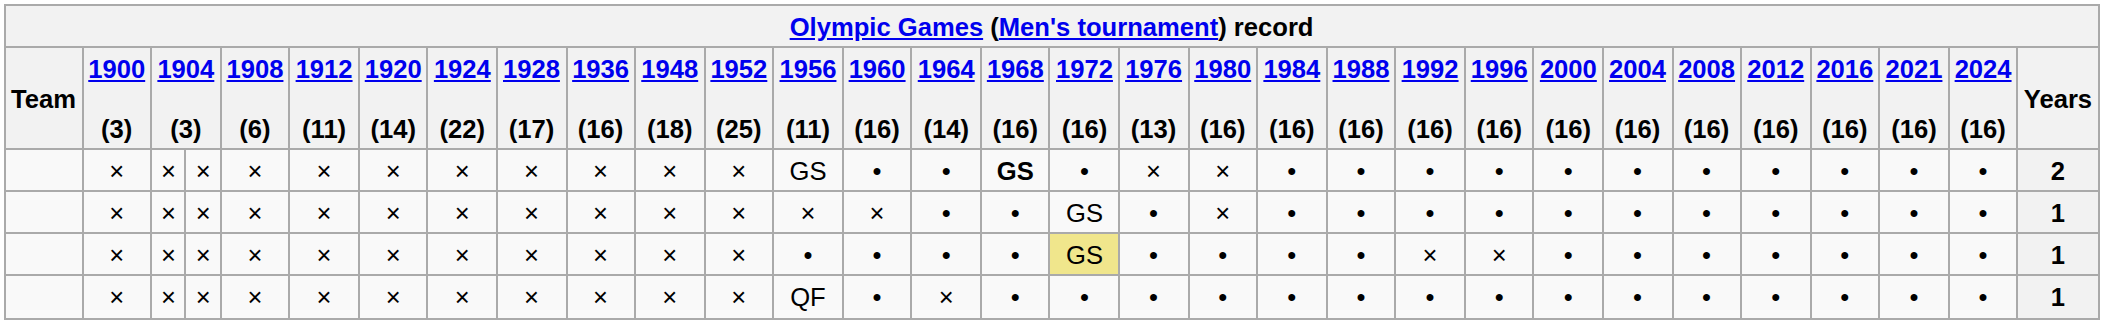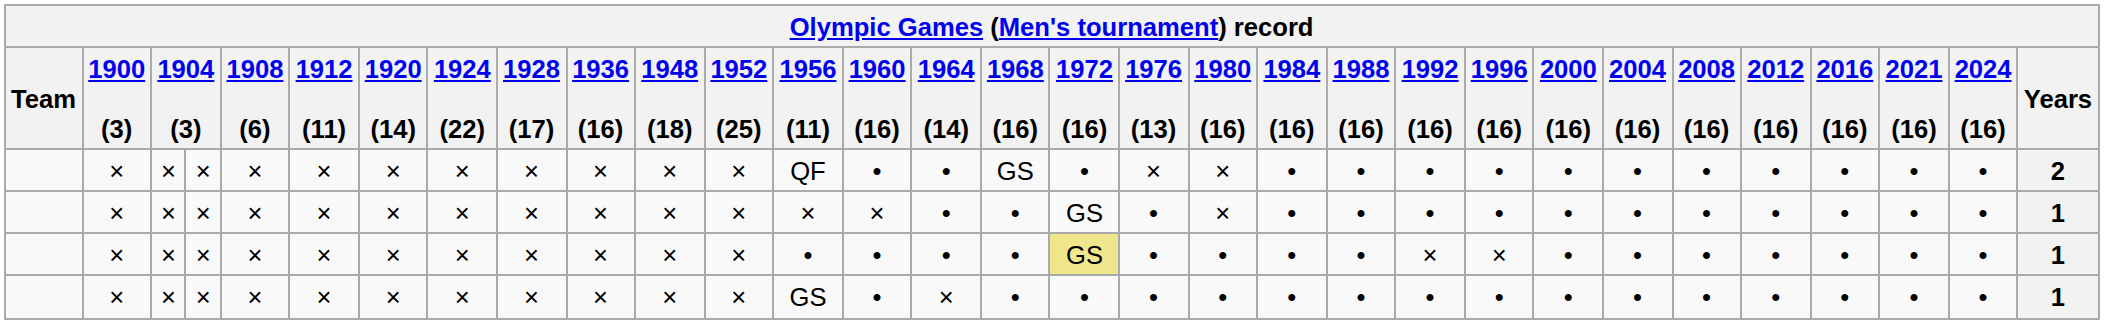(808, 170) GS -> (808, 170) QF
(1015, 170) bold -> (1015, 170) normal
(808, 297) QF -> (808, 297) GS
